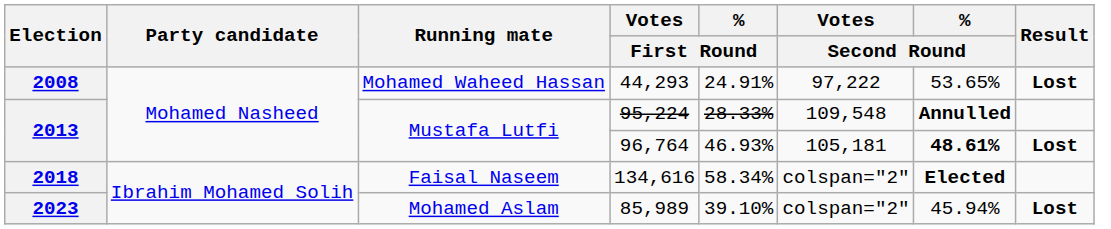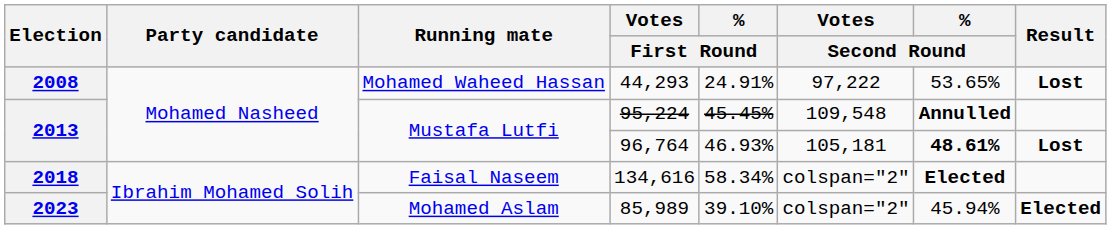(739, 114) 28.33% -> (739, 114) 45.45%
(1055, 209) Lost -> (1061, 209) Elected
